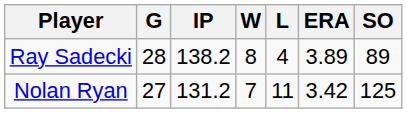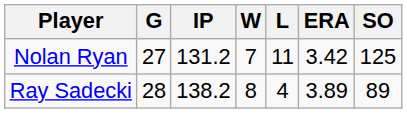rows swapped: (71, 56) <-> (71, 90)
